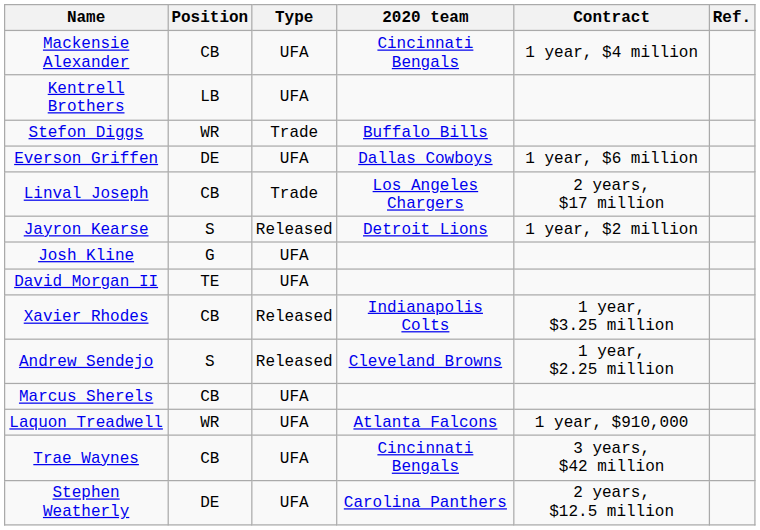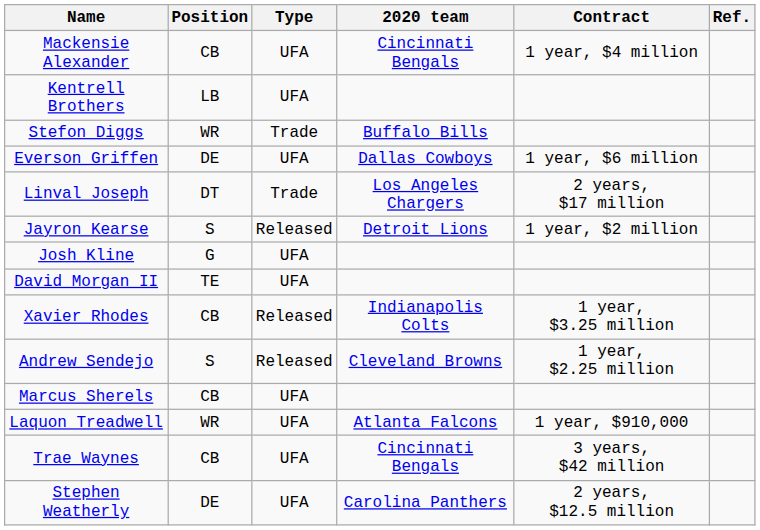(210, 194) CB -> (210, 194) DT
